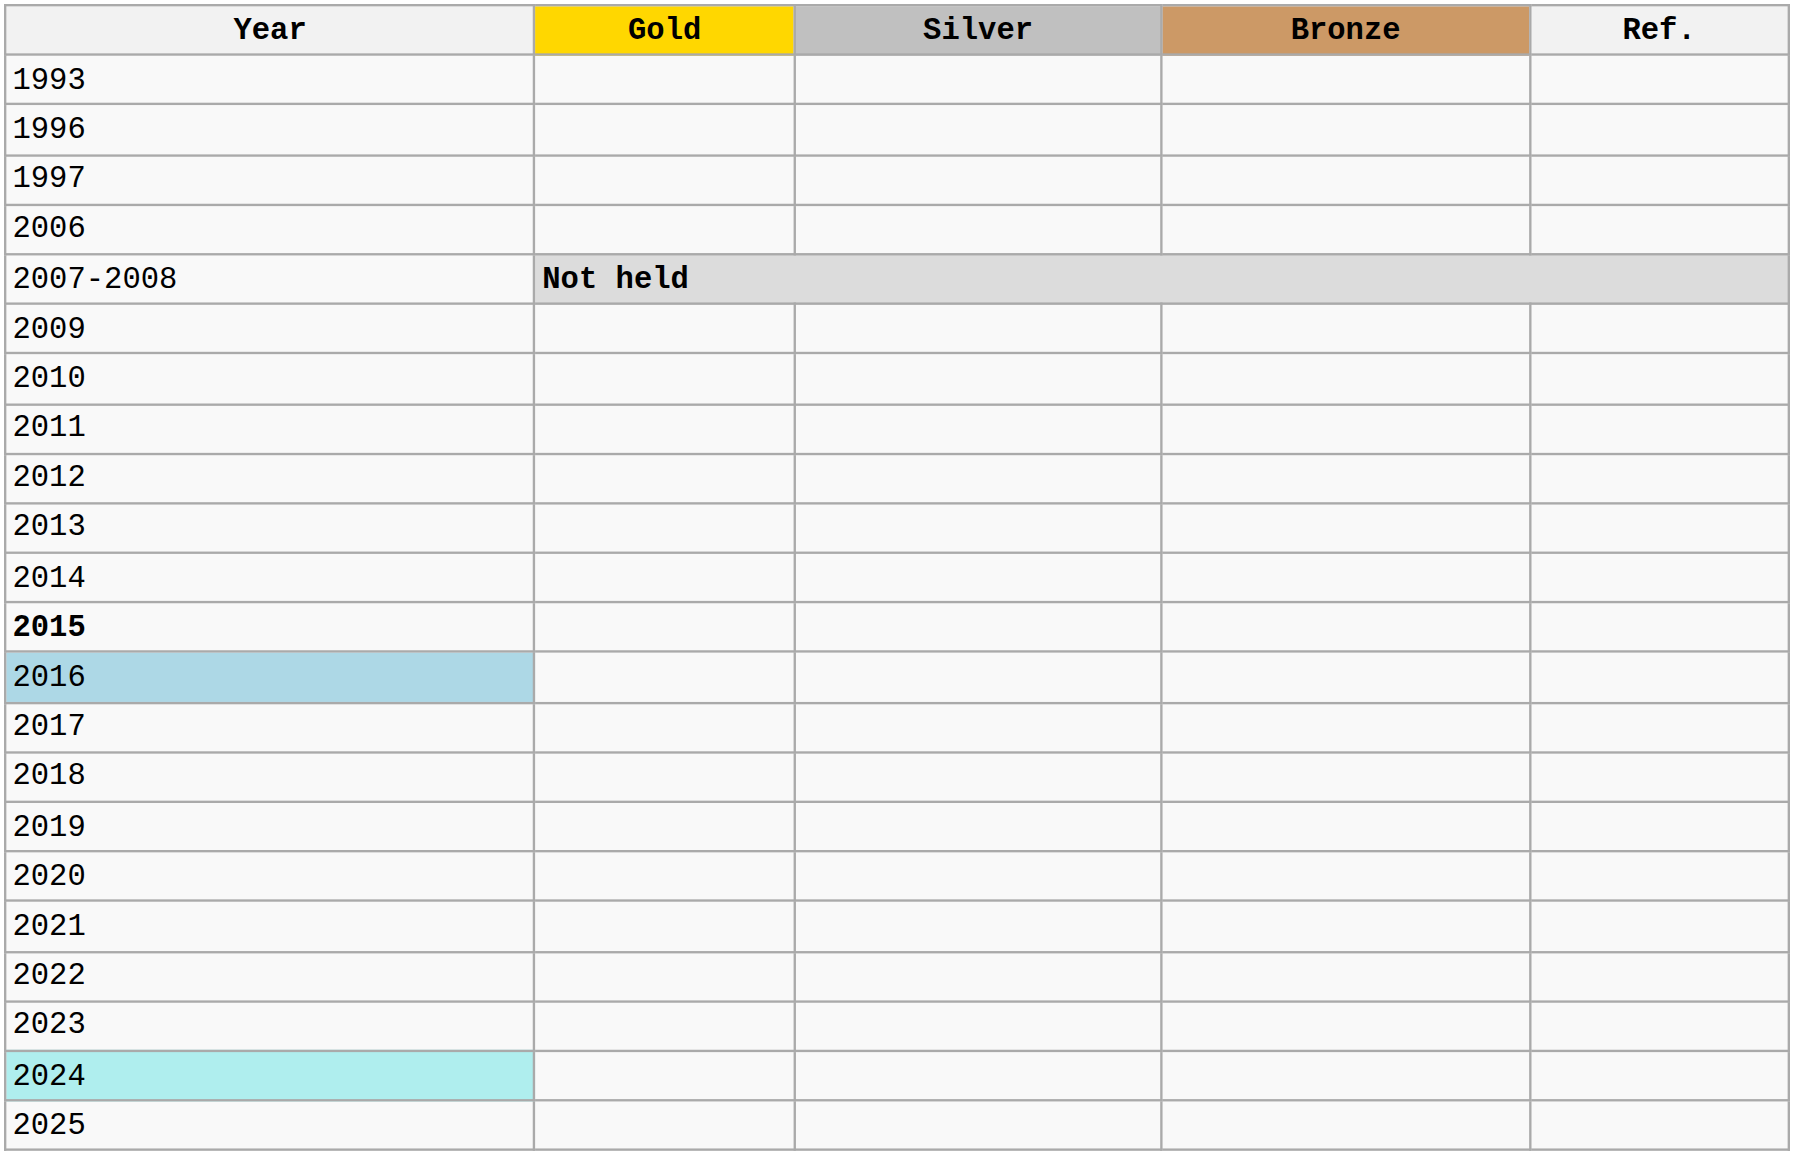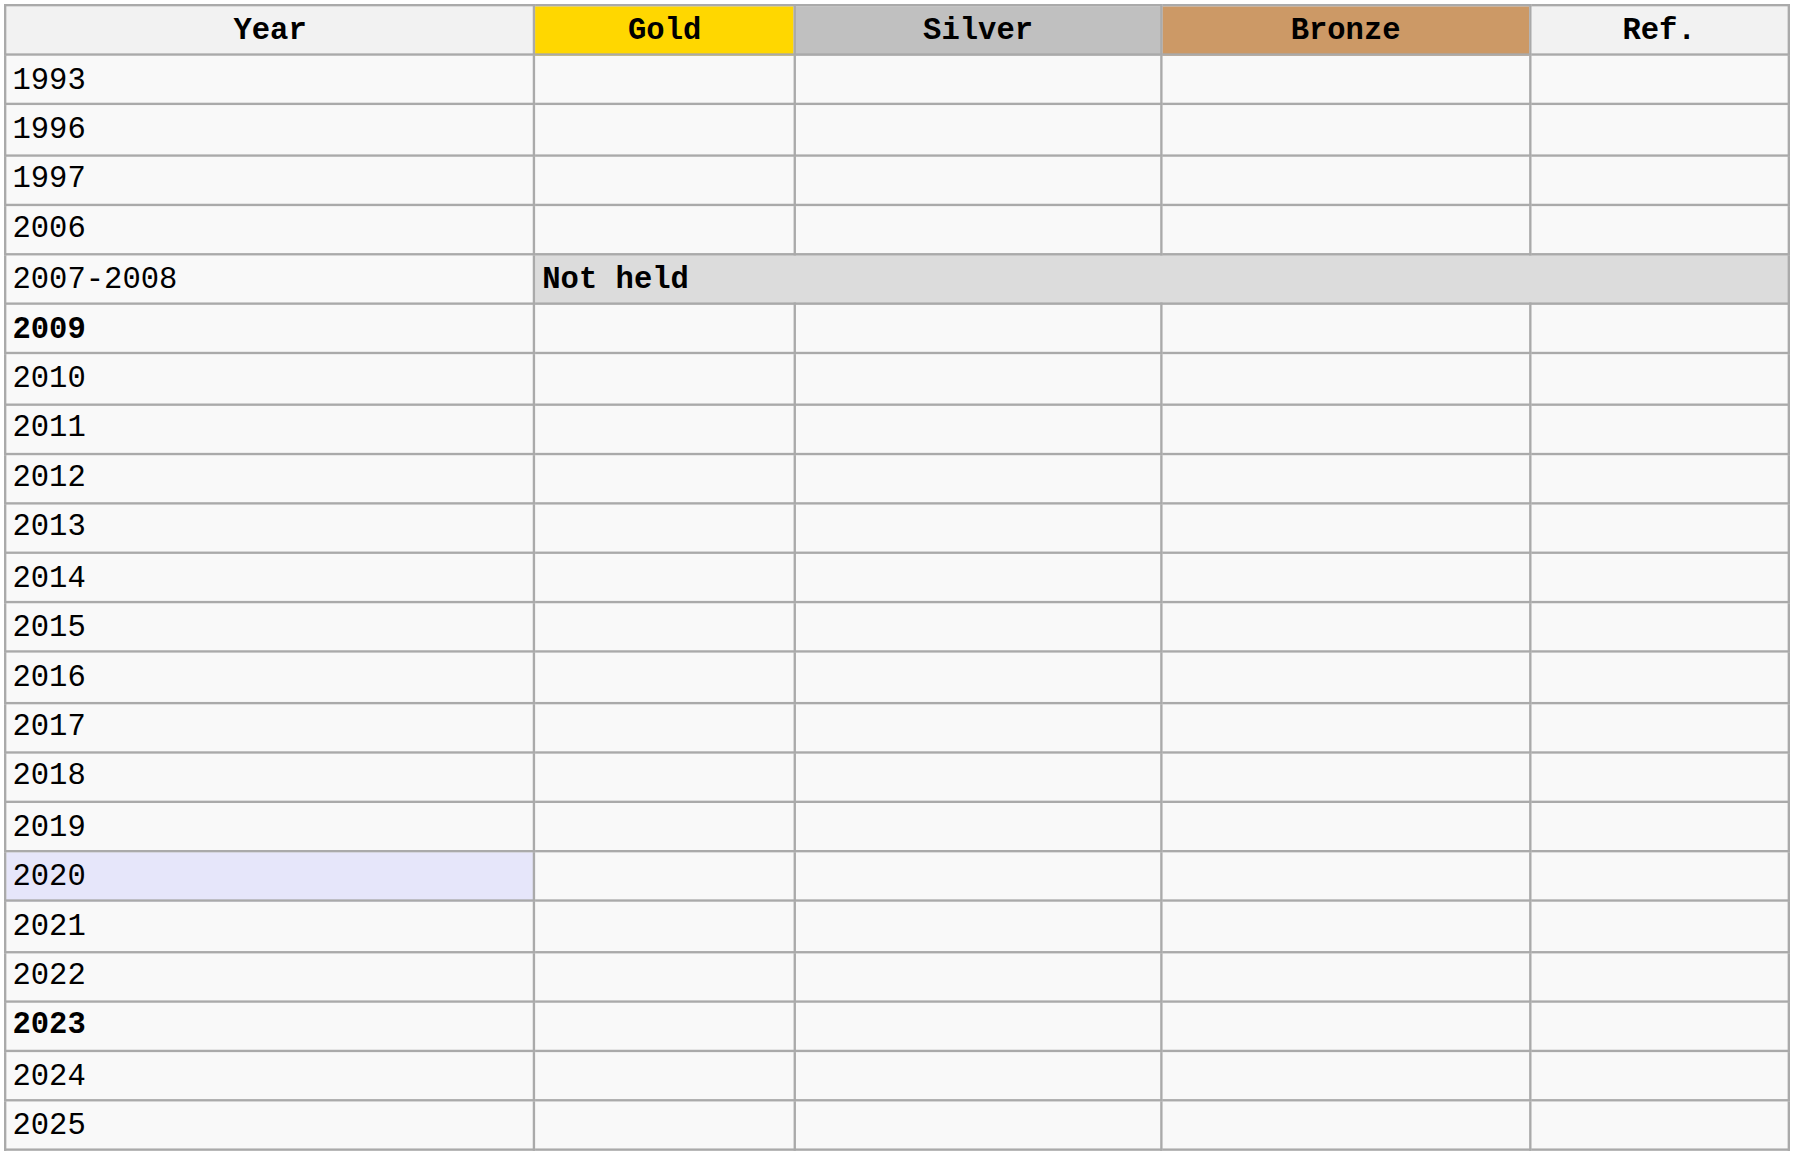(49, 329) normal -> (49, 329) bold
(49, 628) bold -> (49, 628) normal
(49, 677) lightblue background -> (49, 677) no background
(49, 877) no background -> (49, 877) lavender background
(49, 1026) normal -> (49, 1026) bold
(49, 1076) paleturquoise background -> (49, 1076) no background
